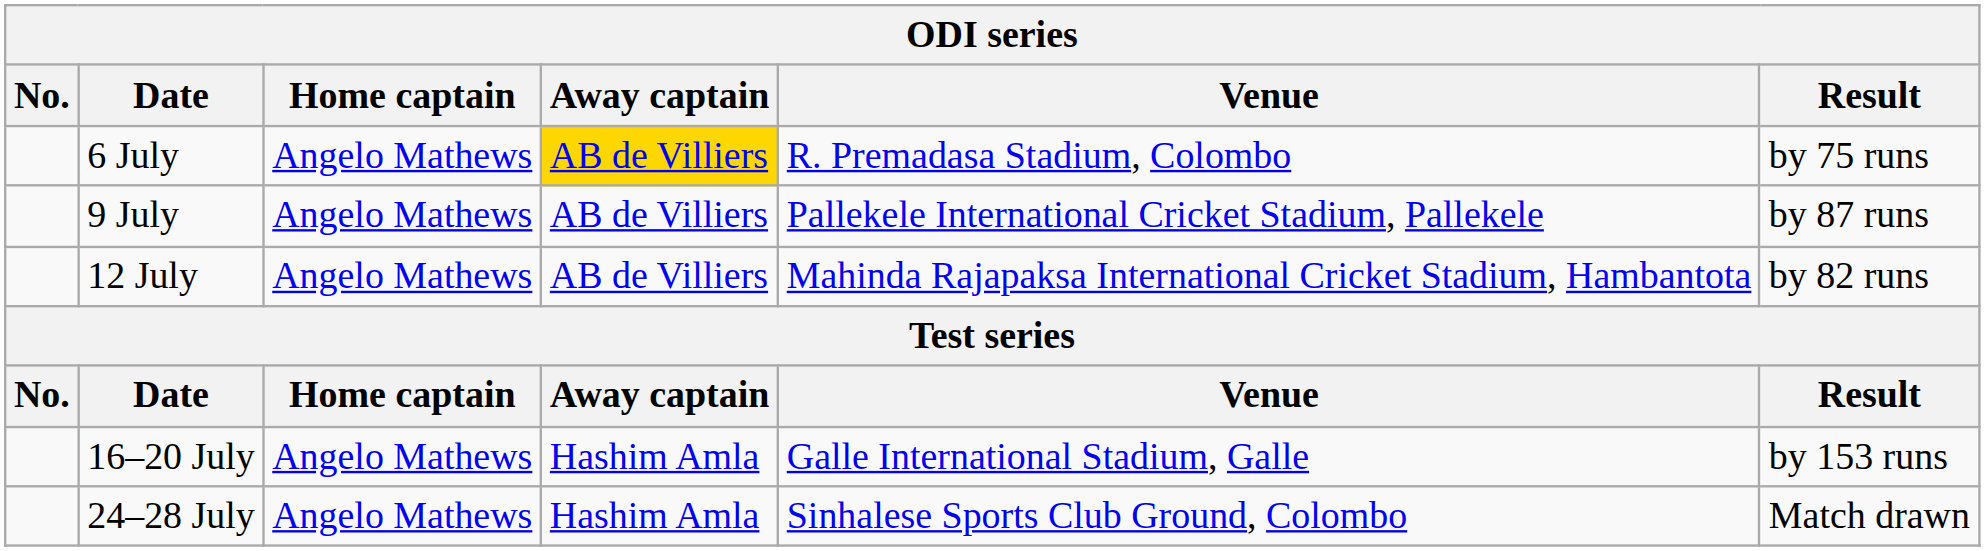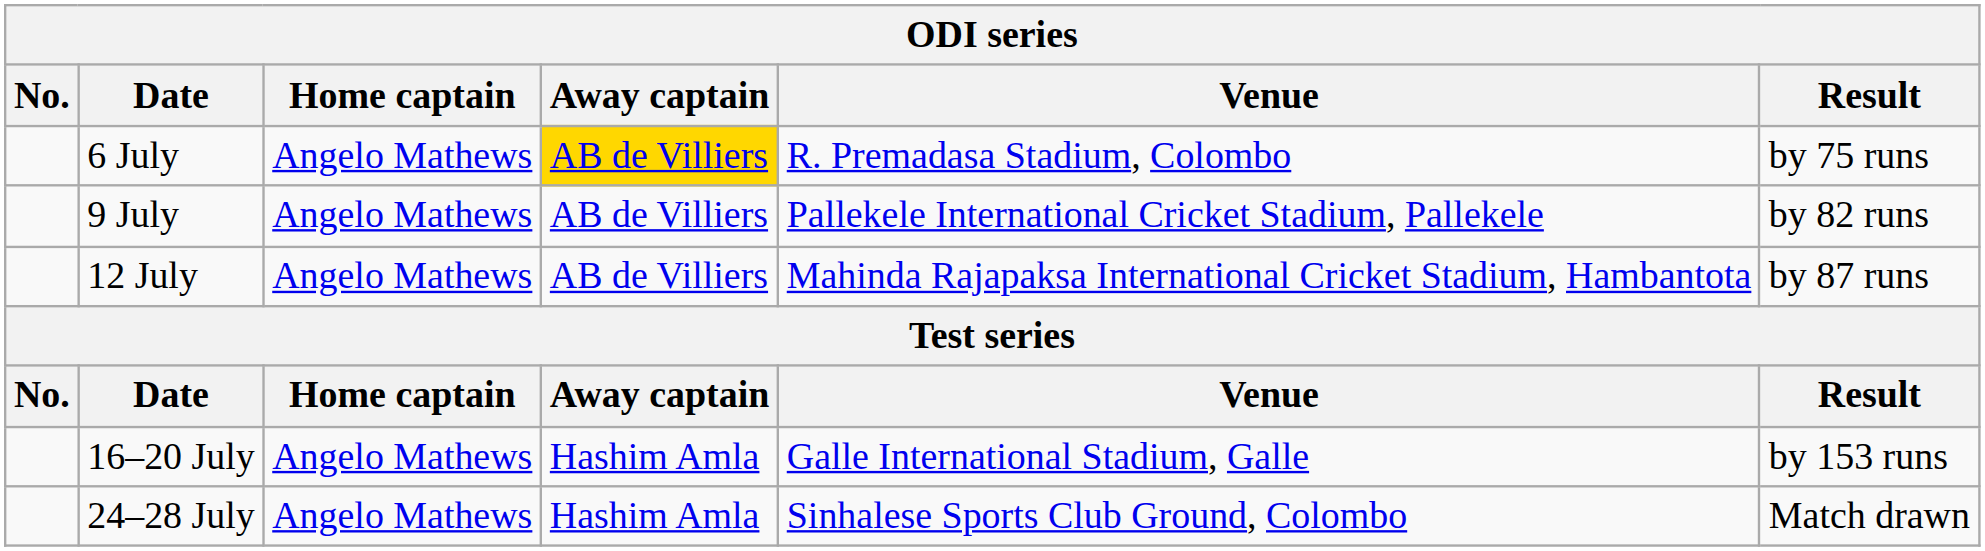(1849, 214) by 87 runs -> (1849, 214) by 82 runs
(1849, 275) by 82 runs -> (1849, 275) by 87 runs
